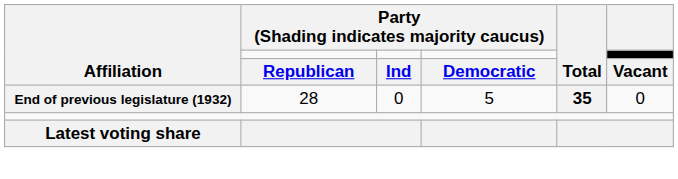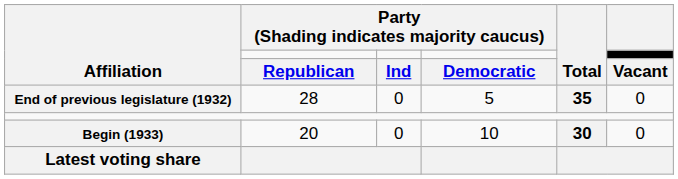+ row: (123, 133)
